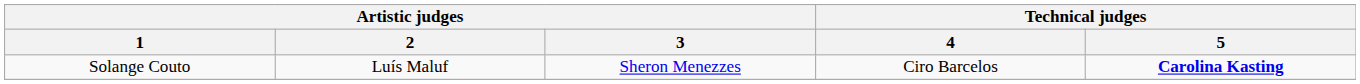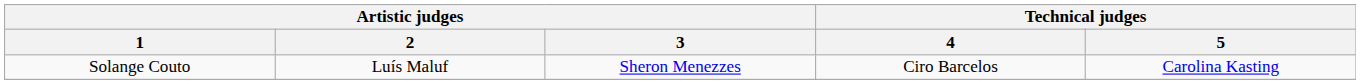(1221, 67) bold -> (1221, 67) normal
